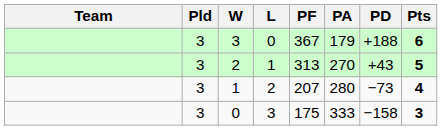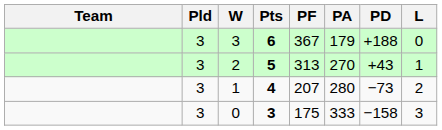columns swapped: (271, 16) <-> (419, 16)
